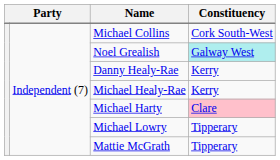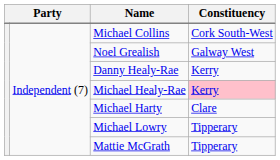(223, 52) paleturquoise background -> (223, 52) no background
(205, 89) no background -> (205, 89) pink background
(204, 108) pink background -> (204, 108) no background
